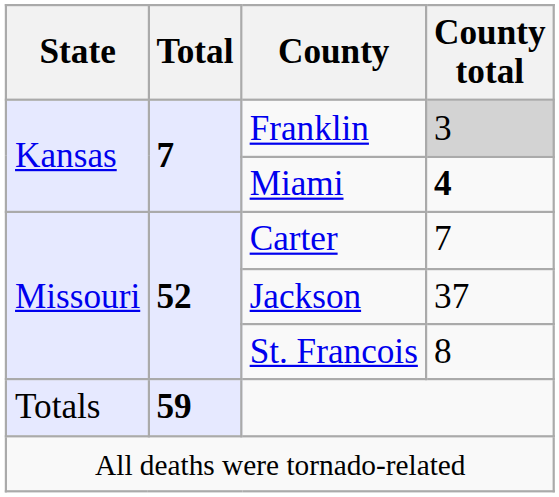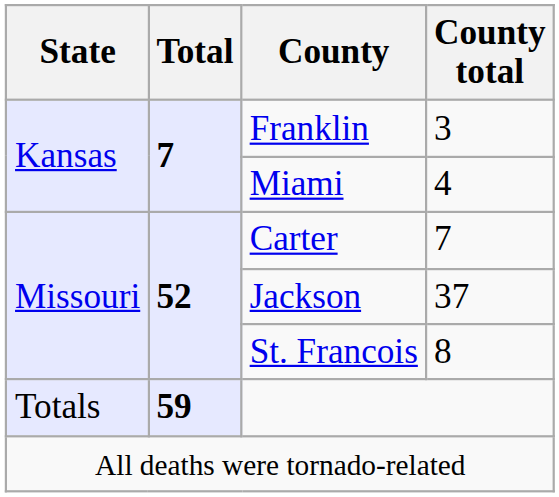(443, 127) lightgrey background -> (443, 127) no background
(443, 183) bold -> (443, 183) normal
